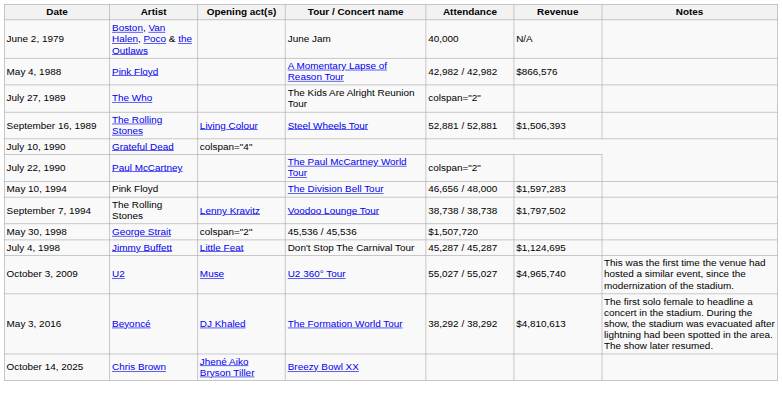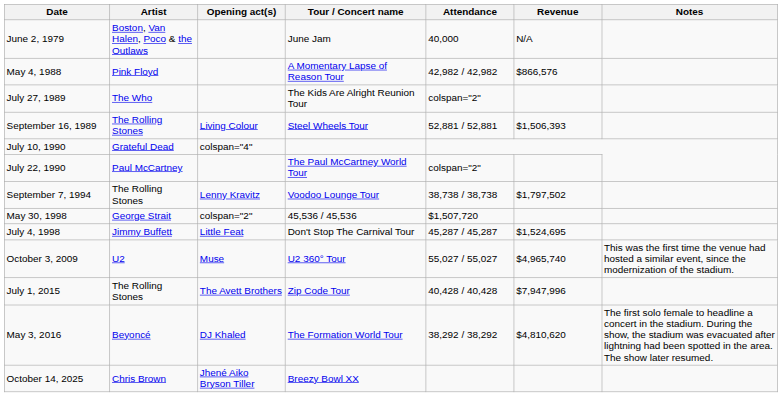- row: (37, 189)
(541, 247) $1,124,695 -> (541, 232) $1,524,695
+ row: (33, 291)
(541, 323) $4,810,613 -> (541, 335) $4,810,620
